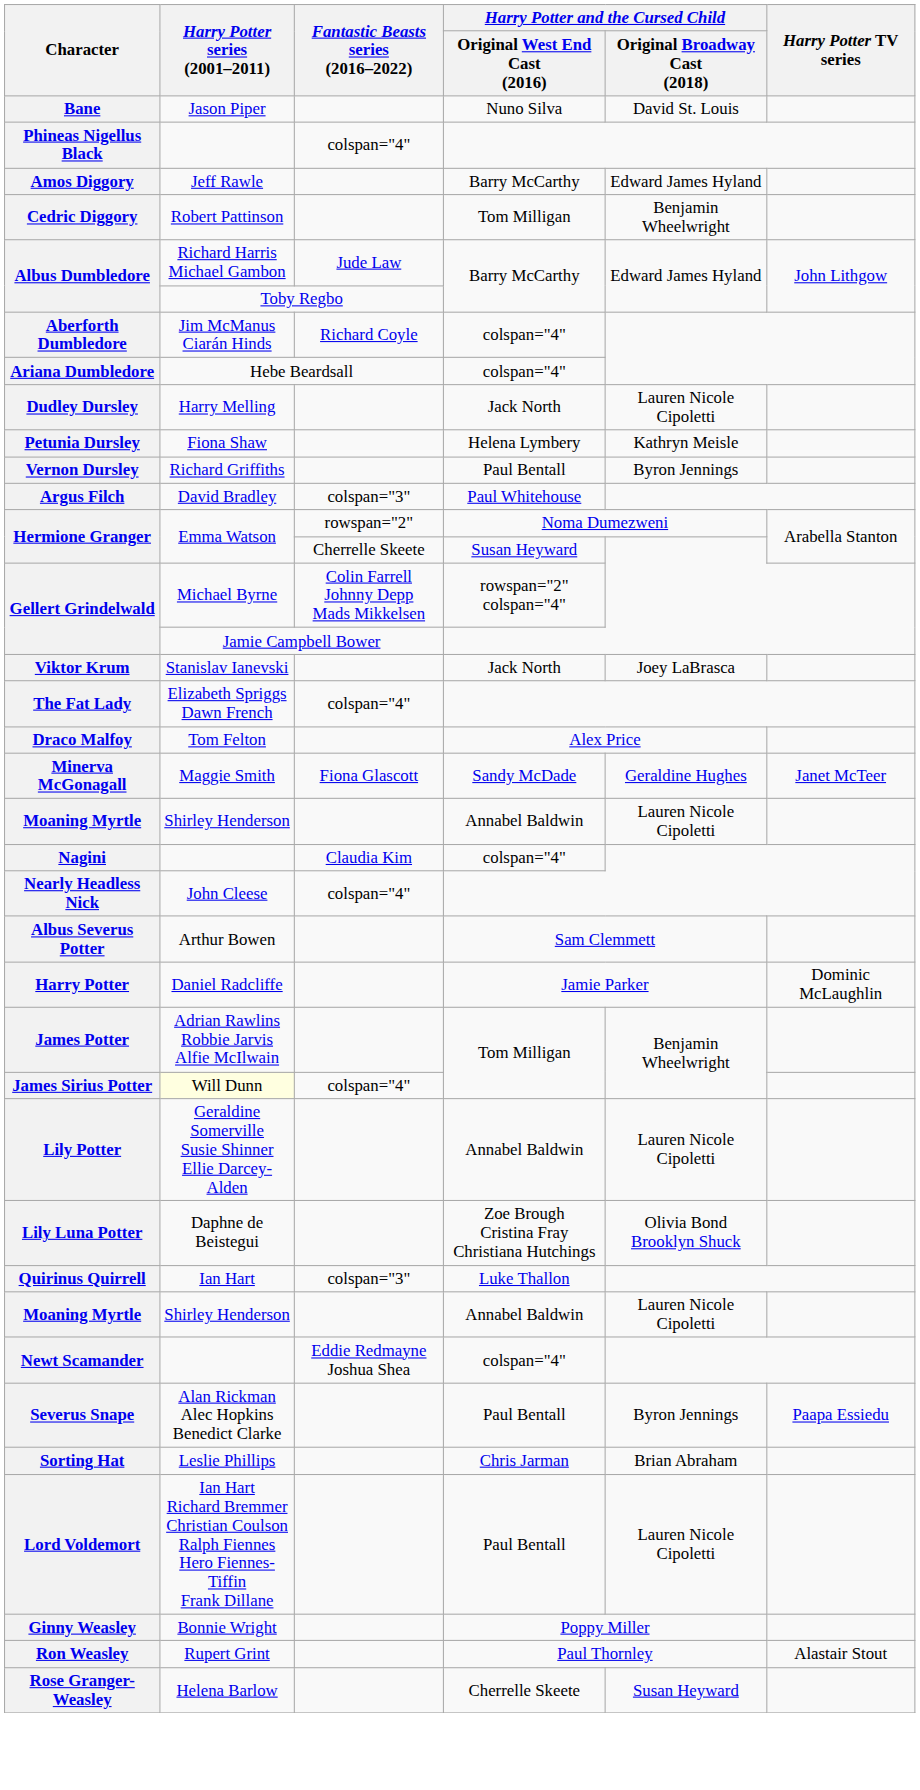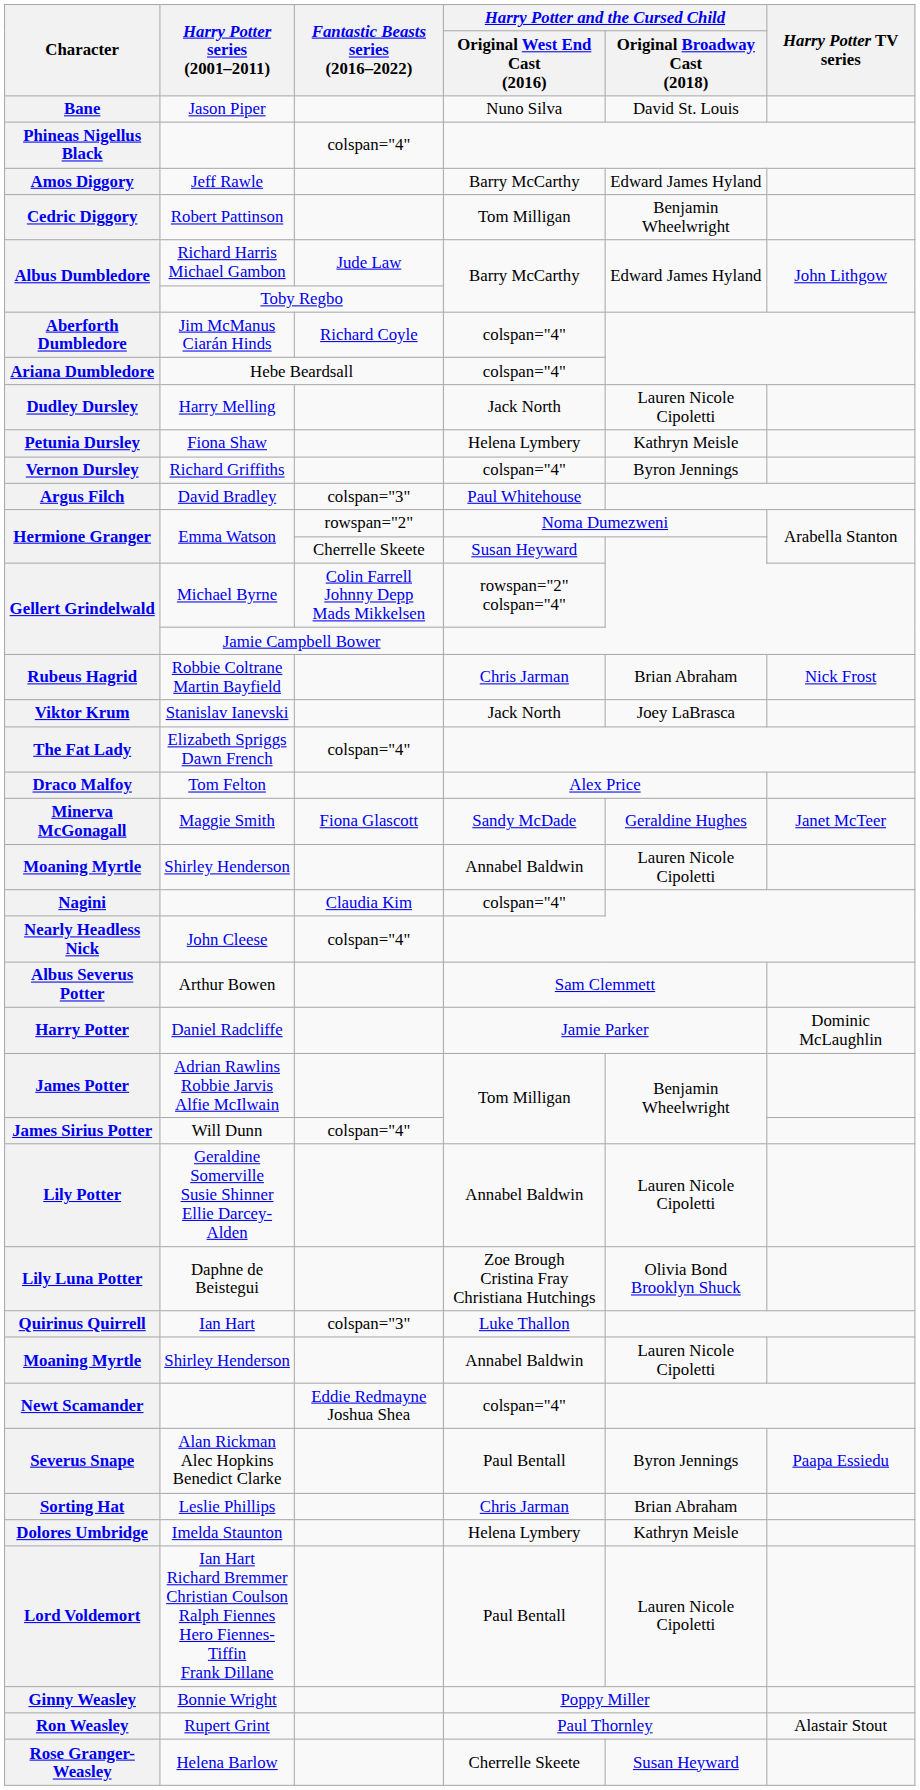(524, 469) Paul Bentall -> (524, 469) colspan="4"
+ row: (82, 676)
(227, 1085) lightyellow background -> (227, 1130) no background
+ row: (82, 1532)
